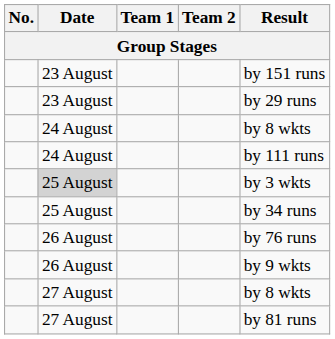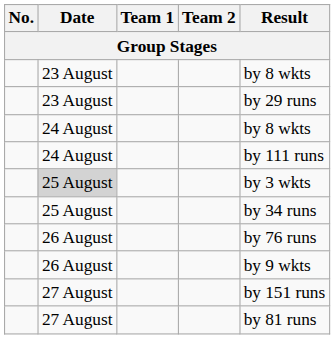(284, 73) by 151 runs -> (277, 73) by 8 wkts
(277, 292) by 8 wkts -> (284, 292) by 151 runs
